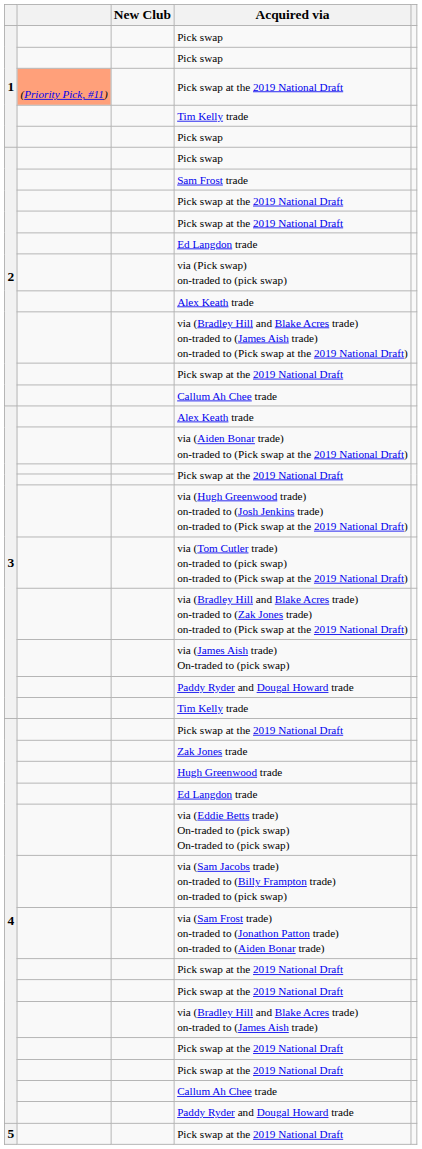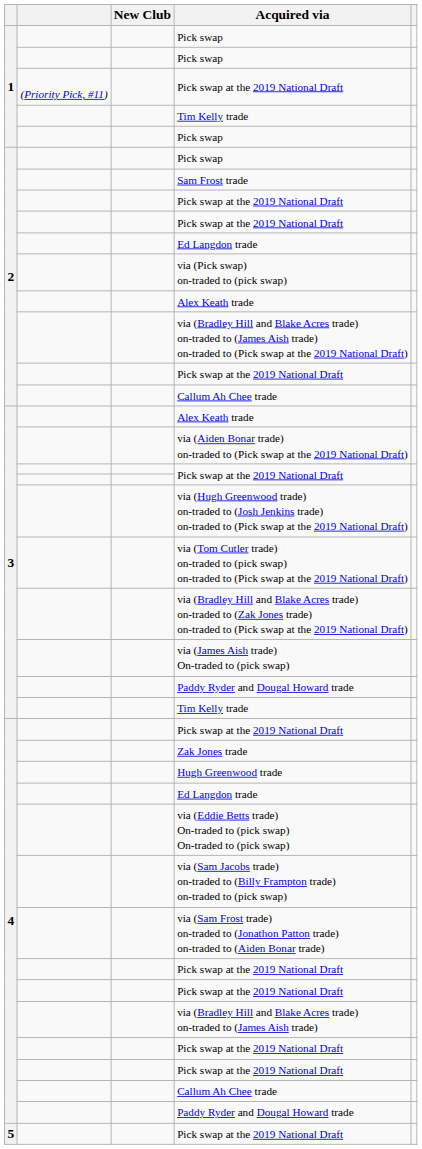(64, 95) lightsalmon background -> (64, 95) no background
